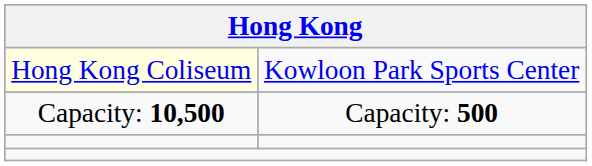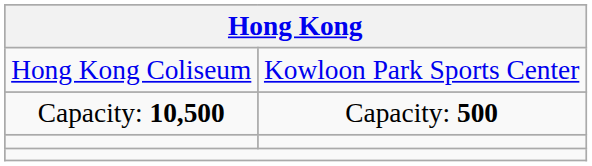(131, 69) lightyellow background -> (131, 69) no background
